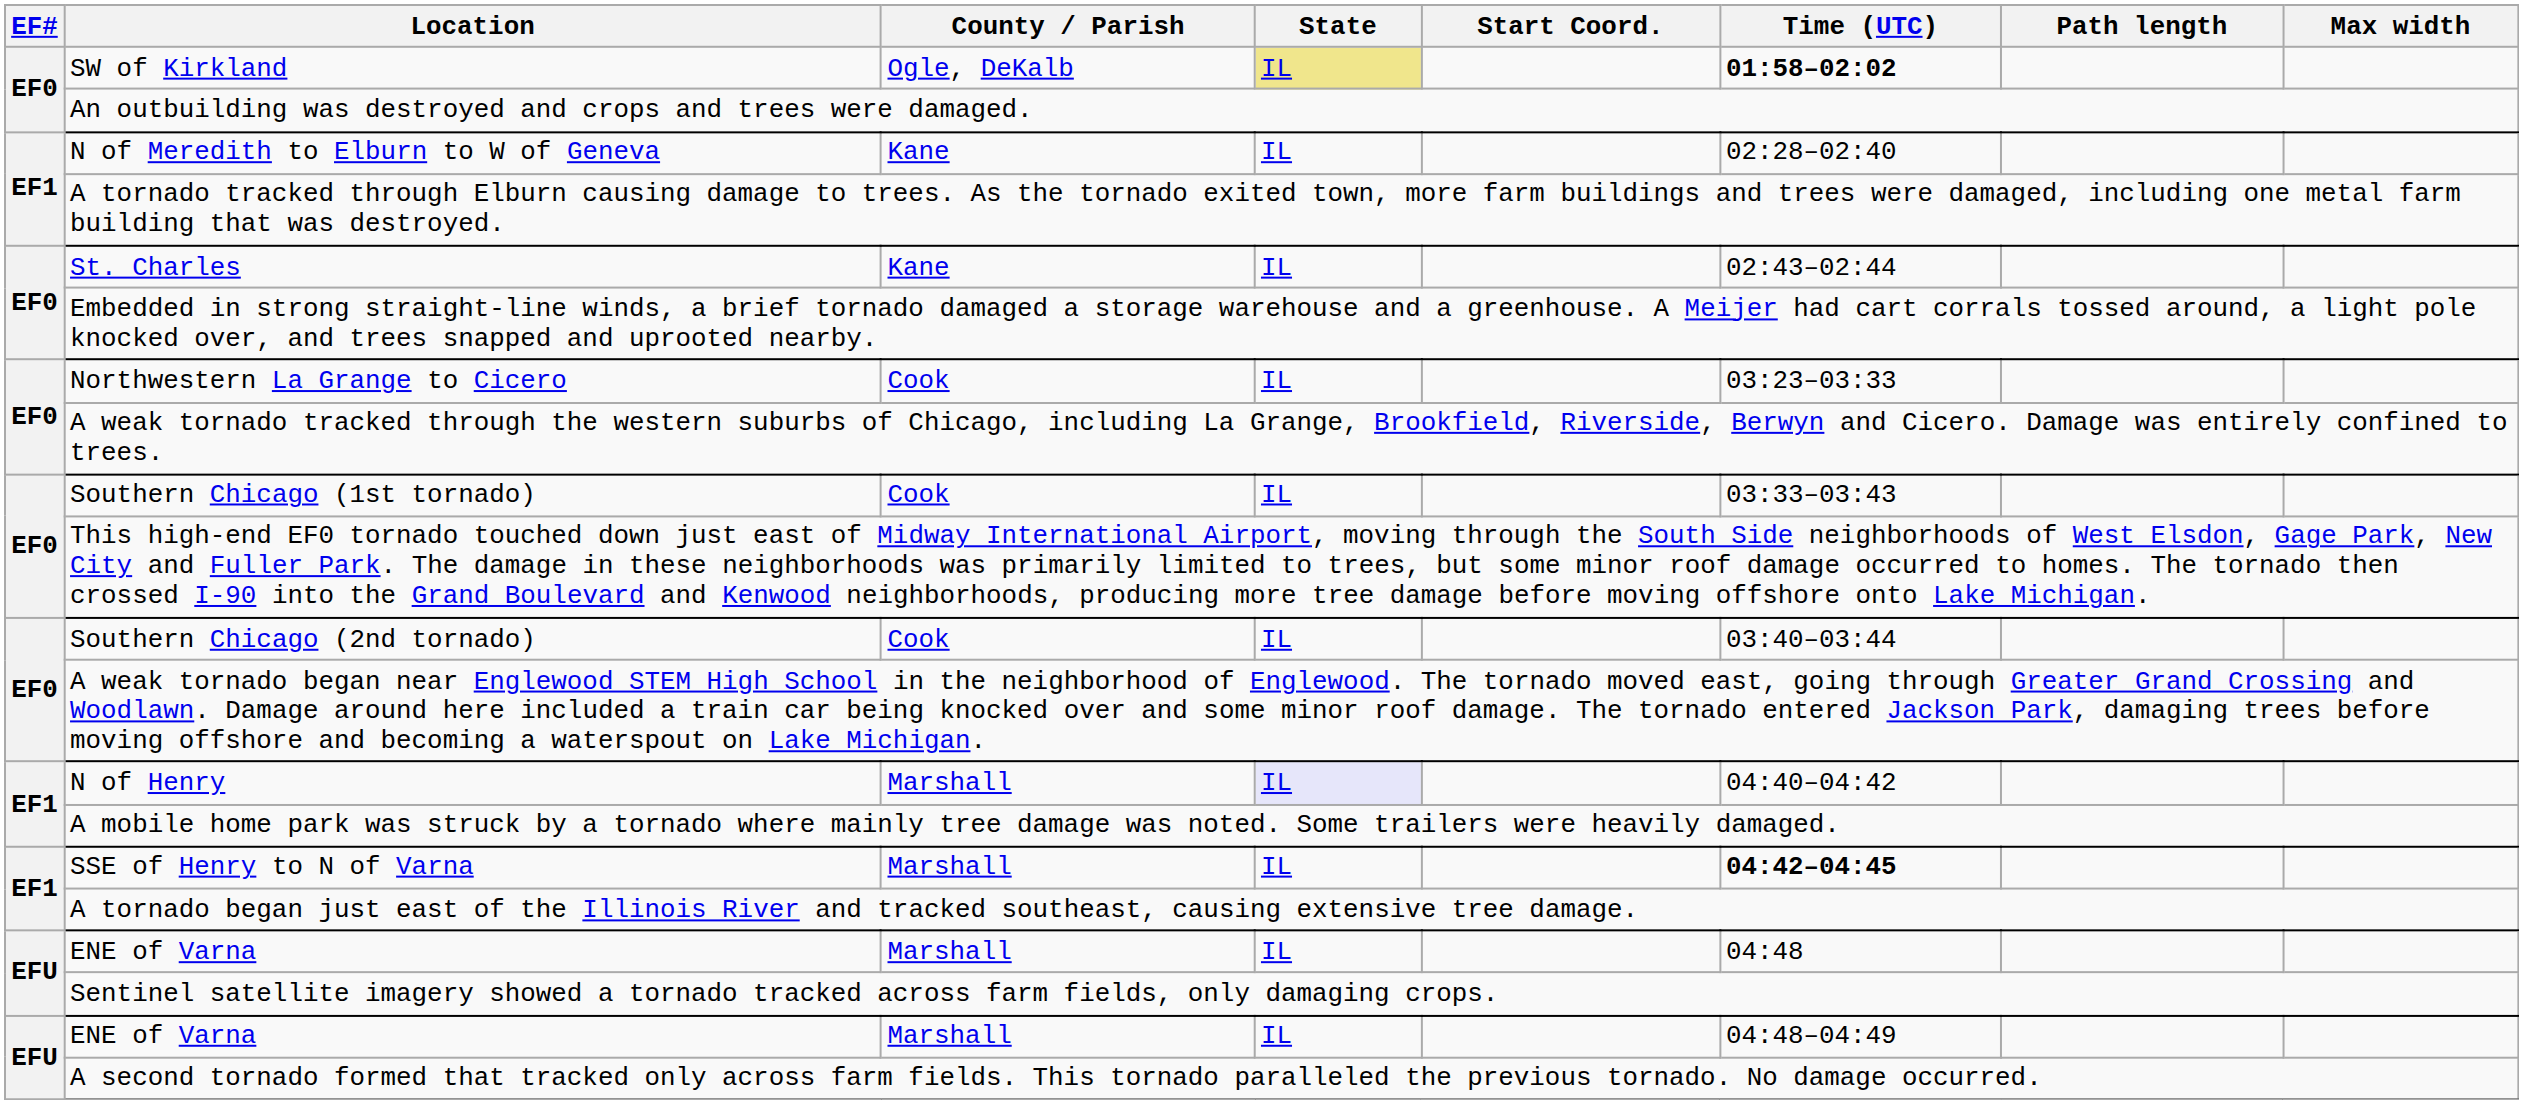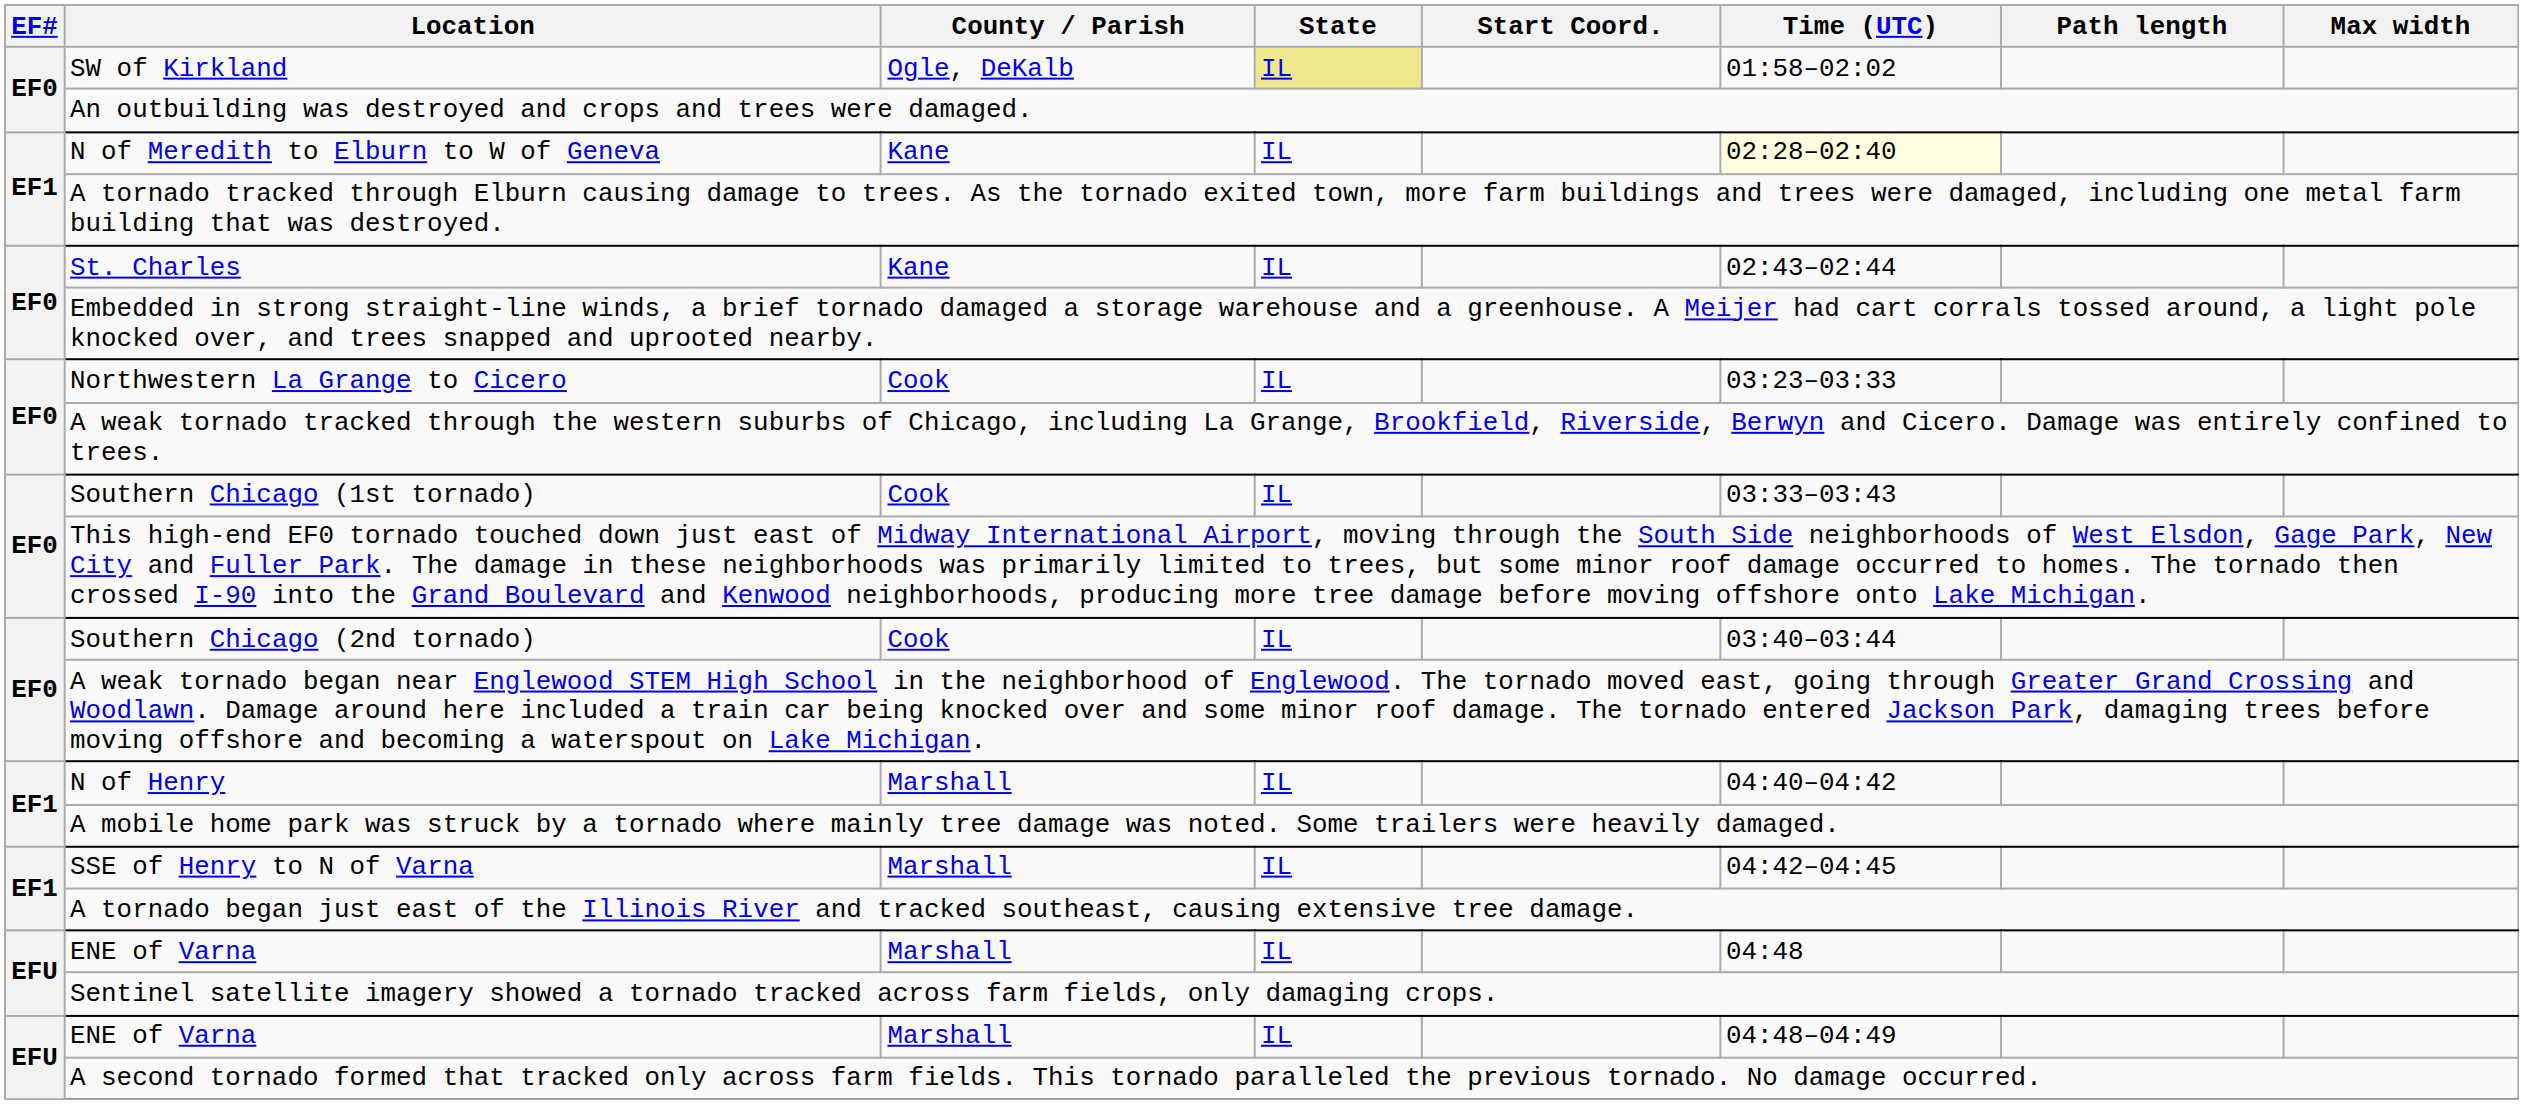(1811, 68) bold -> (1811, 68) normal
(1811, 153) no background -> (1811, 153) lightyellow background
(1276, 783) lavender background -> (1276, 783) no background
(1811, 867) bold -> (1811, 867) normal
